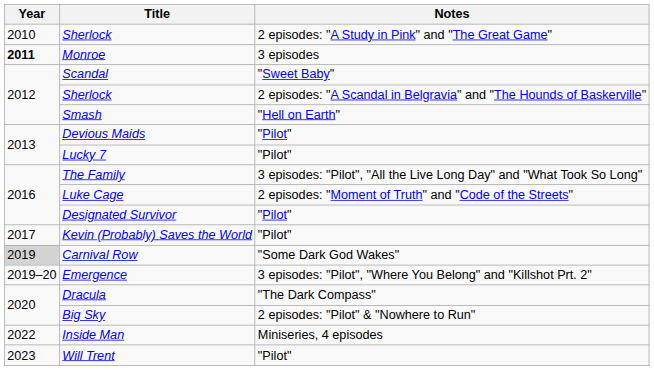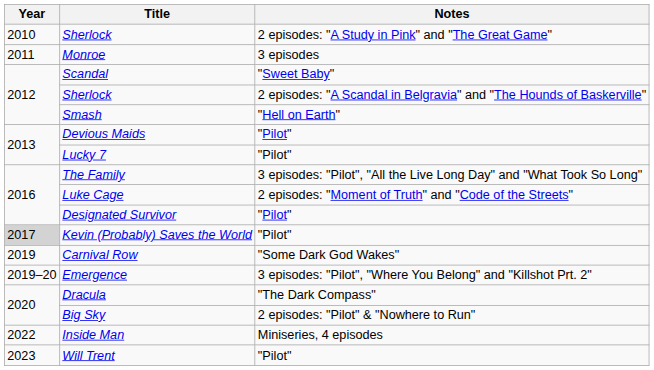(21, 54) bold -> (21, 54) normal
(21, 235) no background -> (21, 235) lightgrey background
(21, 255) lightgrey background -> (21, 255) no background
